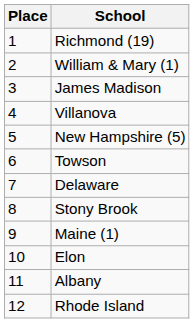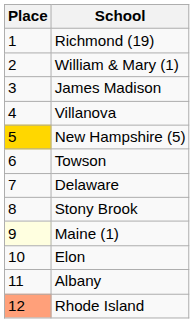(12, 137) no background -> (12, 137) gold background
(12, 233) no background -> (12, 233) lightyellow background
(16, 305) no background -> (16, 305) lightsalmon background
